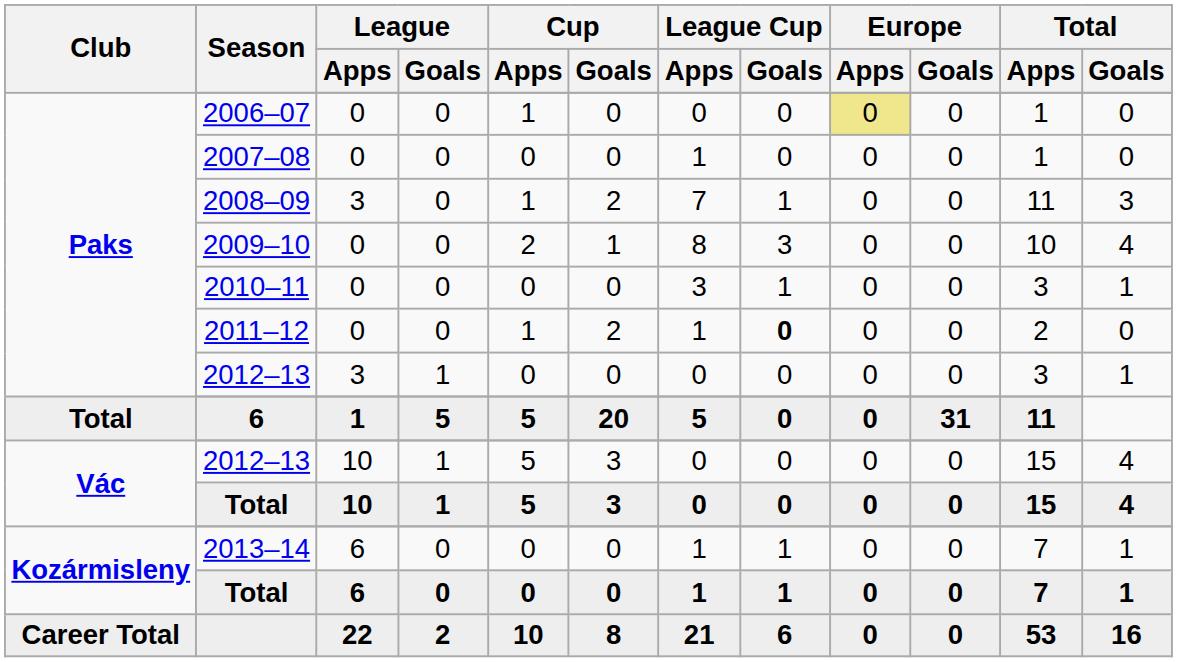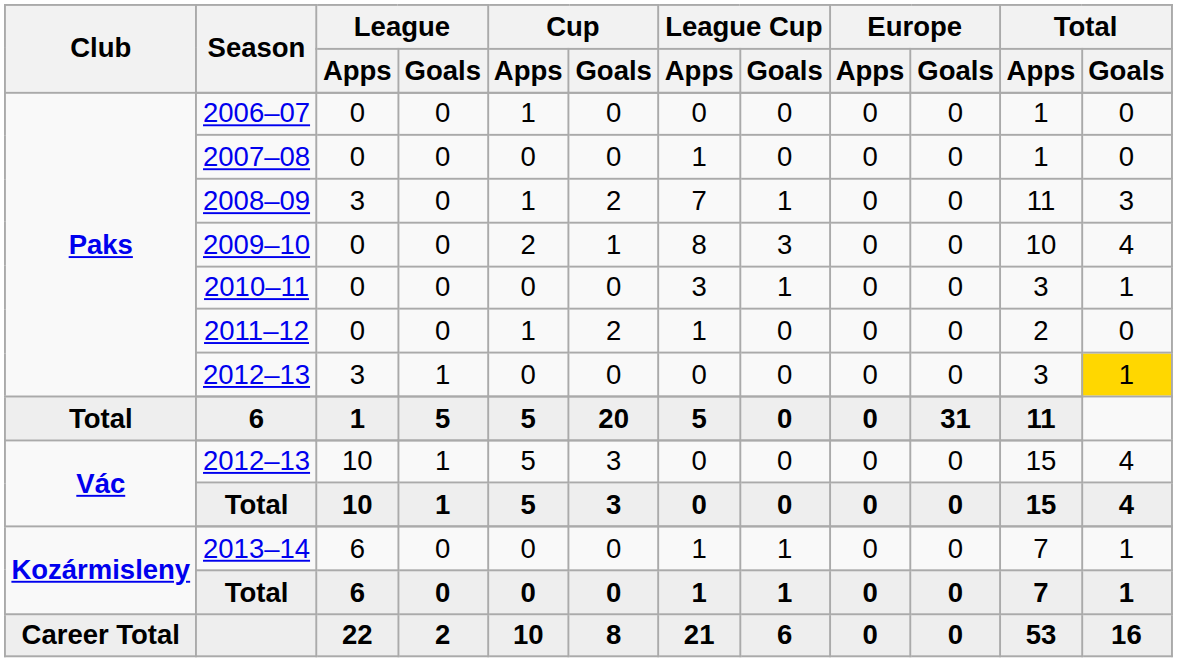(870, 114) khaki background -> (870, 114) no background
(785, 331) bold -> (785, 331) normal
(1126, 375) no background -> (1126, 375) gold background
